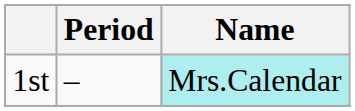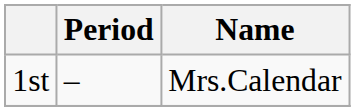(255, 79) paleturquoise background -> (255, 79) no background
